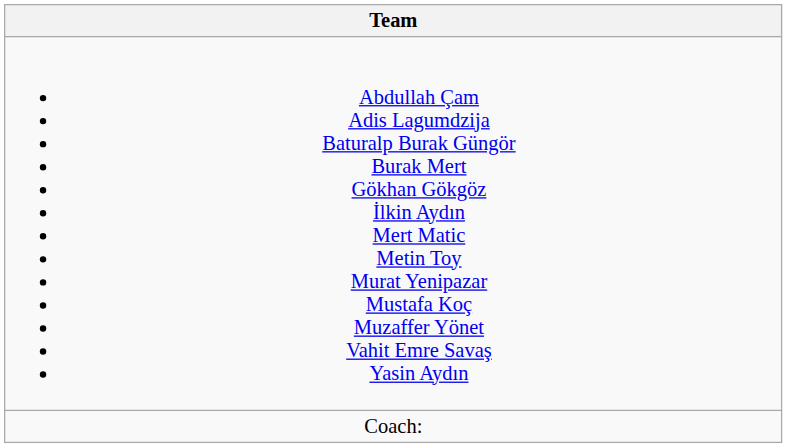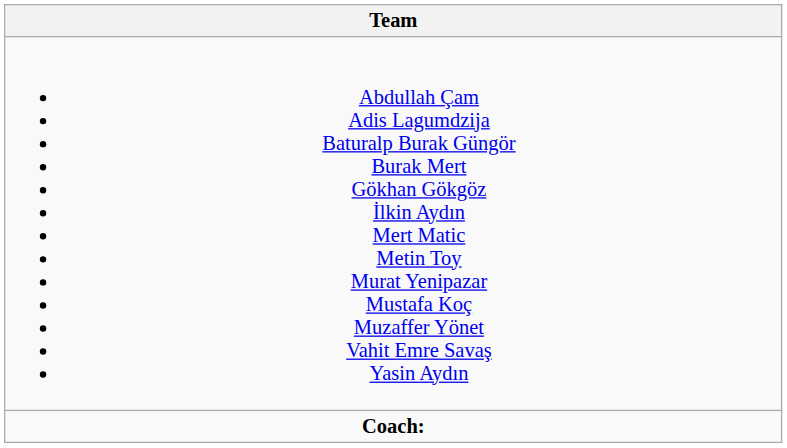(393, 426) normal -> (393, 426) bold
